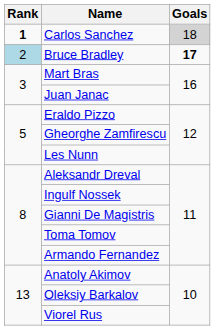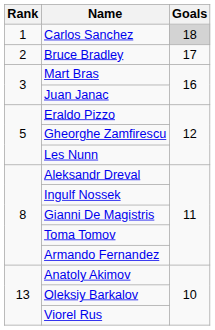(23, 34) bold -> (23, 34) normal
(23, 54) lightblue background -> (23, 54) no background
(190, 54) bold -> (190, 54) normal
